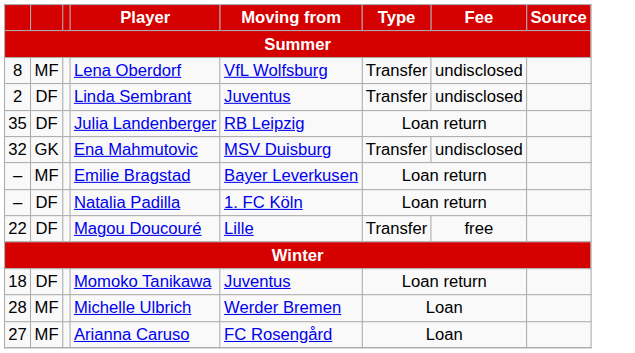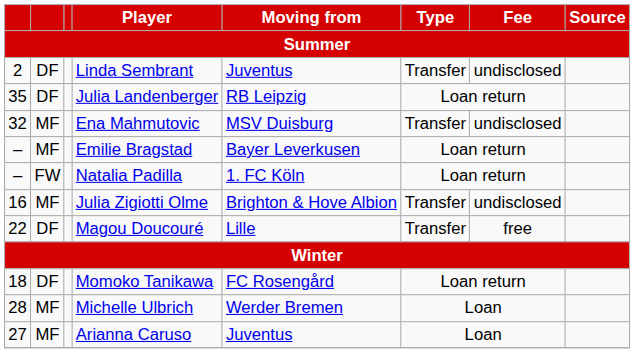- row: (128, 70)
(47, 149) GK -> (47, 123) MF
(47, 202) DF -> (47, 176) FW
+ row: (142, 202)
(257, 281) Juventus -> (280, 281) FC Rosengård
(278, 334) FC Rosengård -> (259, 334) Juventus
